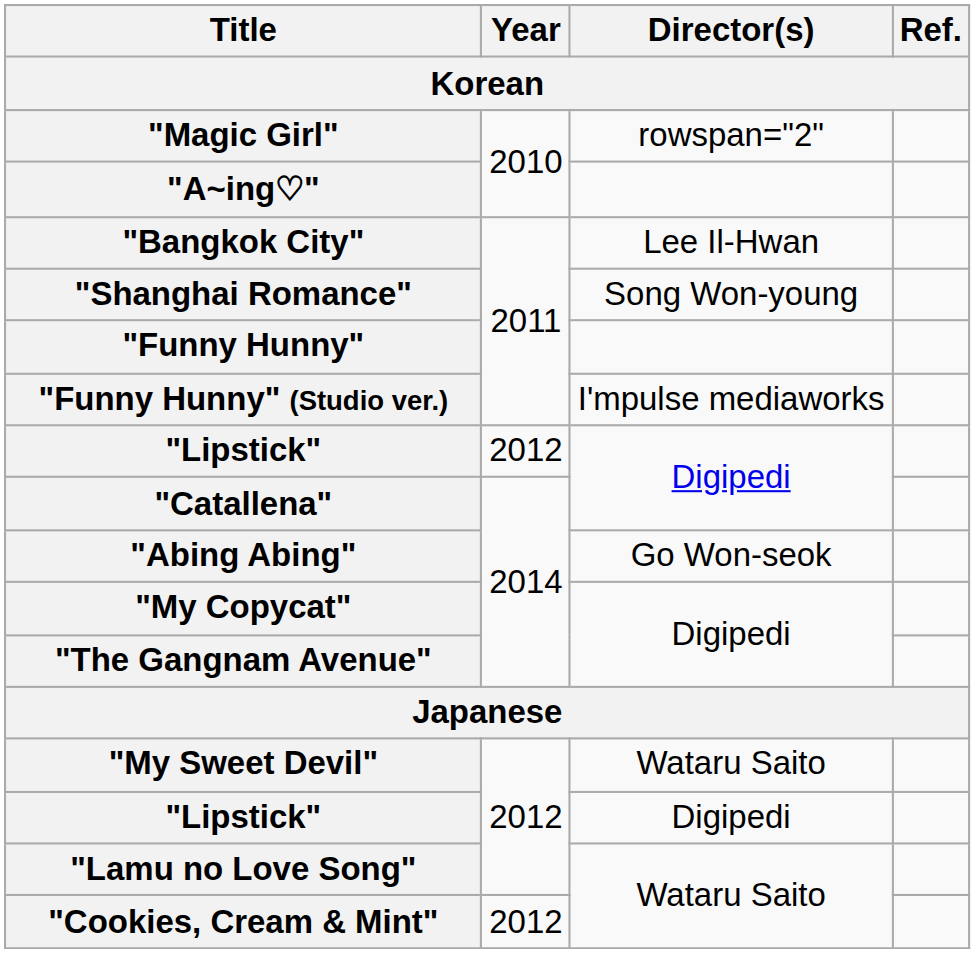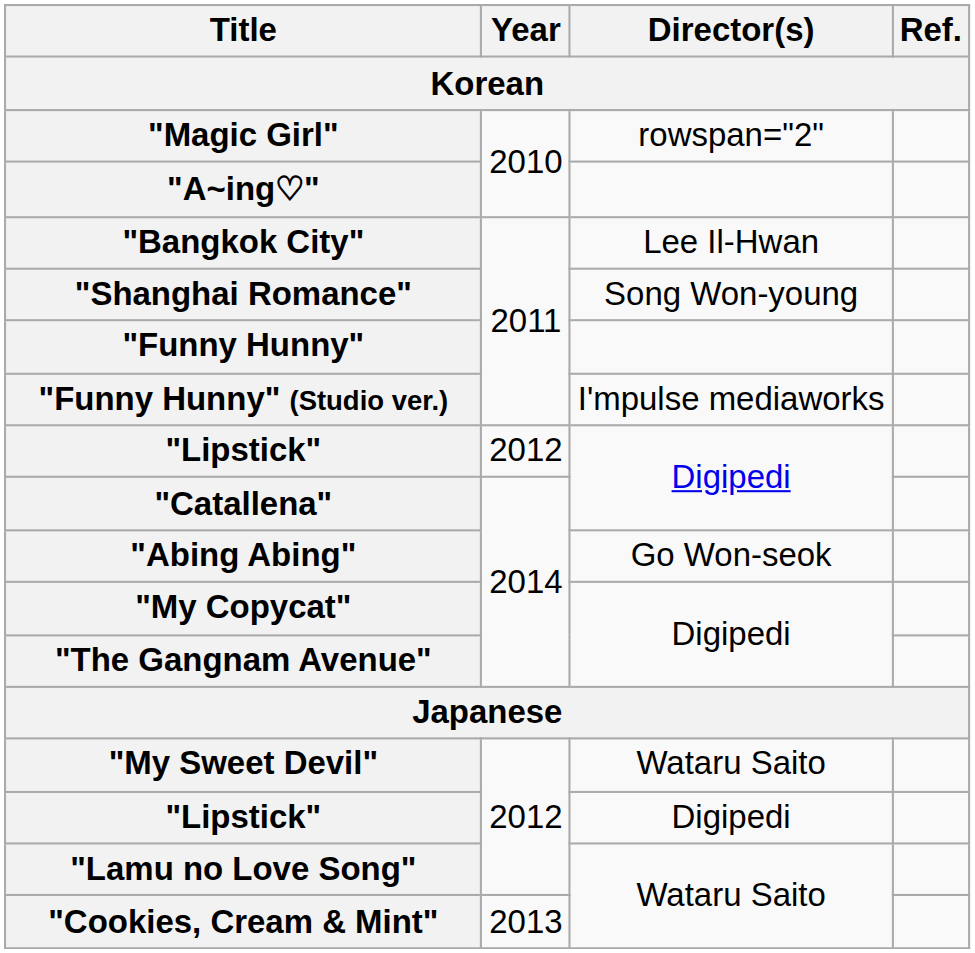(526, 921) 2012 -> (526, 921) 2013
